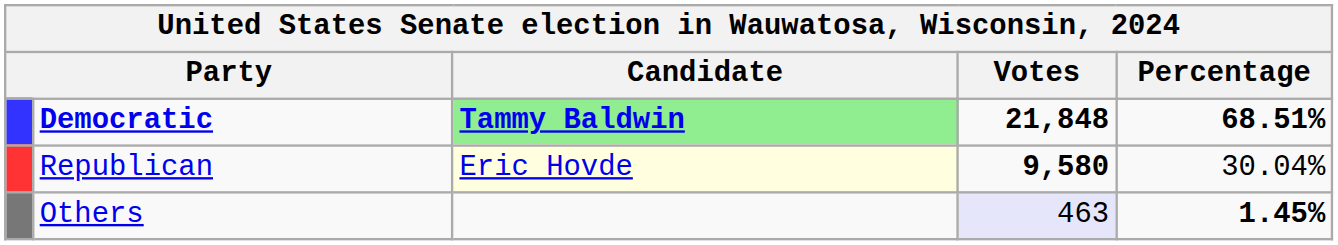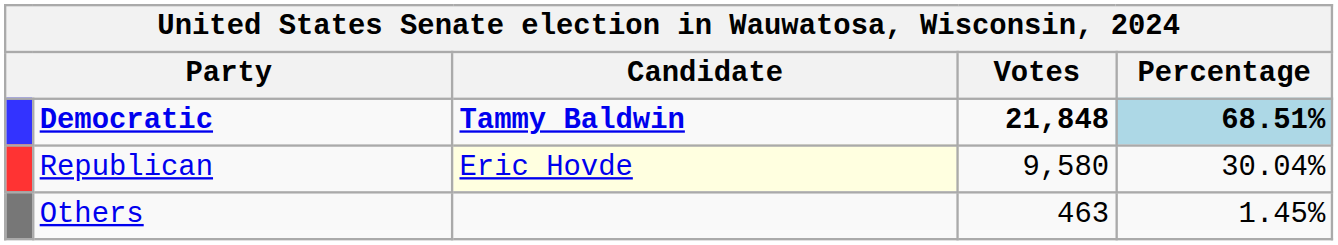(572, 122) lightgreen background -> (572, 122) no background
(1273, 122) no background -> (1273, 122) lightblue background
(1066, 169) bold -> (1066, 169) normal
(1083, 215) lavender background -> (1083, 215) no background
(1282, 215) bold -> (1282, 215) normal
